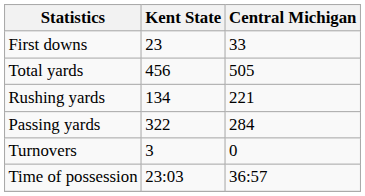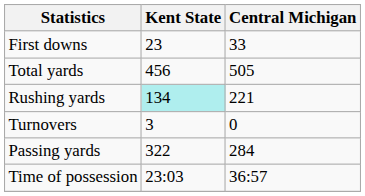(158, 97) no background -> (158, 97) paleturquoise background
rows swapped: (54, 124) <-> (43, 151)
